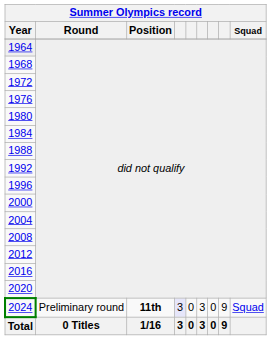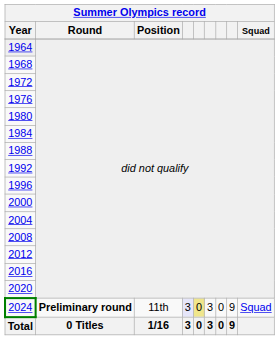(81, 307) normal -> (85, 307) bold
(151, 307) bold -> (158, 307) normal
(191, 307) no background -> (199, 307) khaki background
